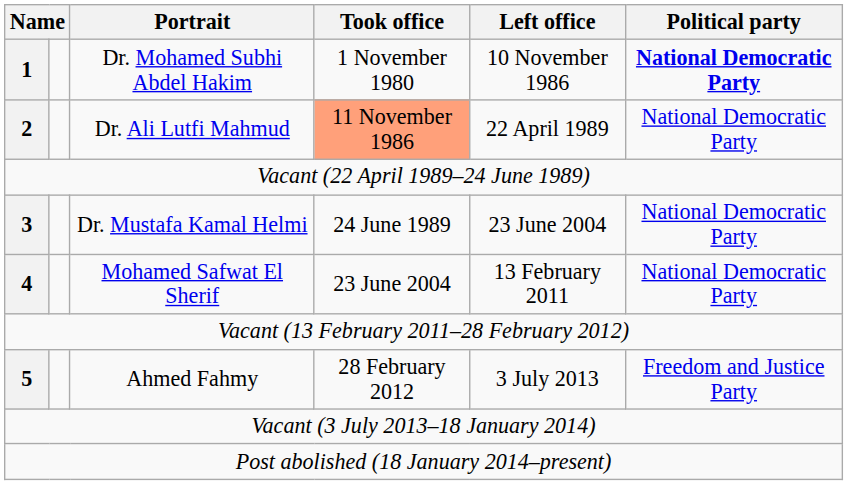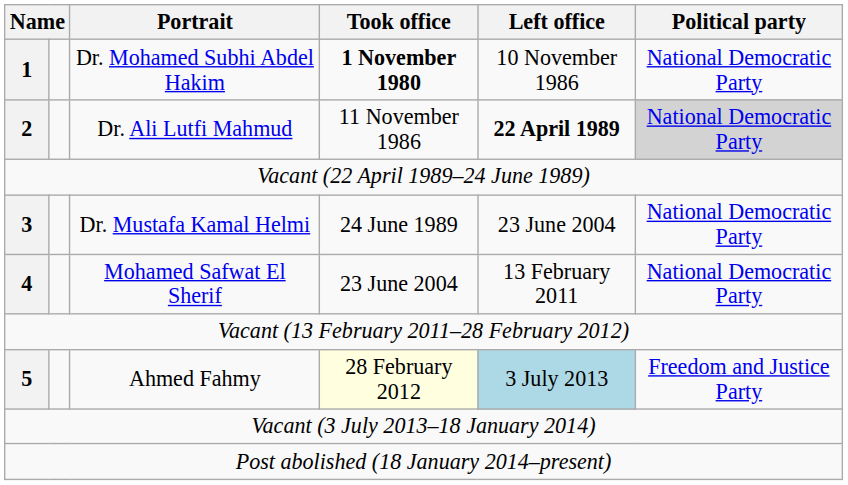(392, 69) normal -> (399, 69) bold
(734, 69) bold -> (739, 69) normal
(392, 129) lightsalmon background -> (399, 129) no background
(547, 129) normal -> (557, 129) bold
(734, 129) no background -> (739, 129) lightgrey background
(392, 378) no background -> (399, 378) lightyellow background
(547, 378) no background -> (557, 378) lightblue background
